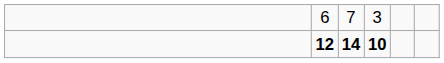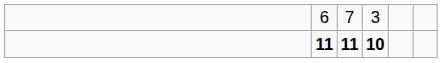(325, 44) 12 -> (324, 44) 11
(351, 44) 14 -> (350, 44) 11
